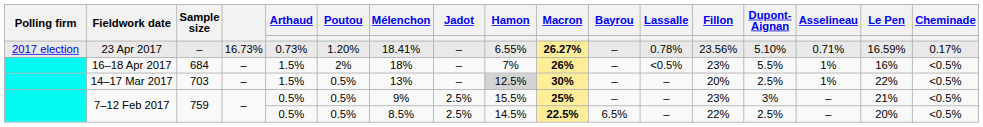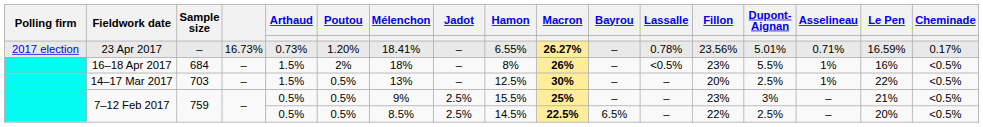(770, 49) 5.10% -> (770, 49) 5.01%
(511, 66) 7% -> (511, 66) 8%
(511, 82) lightgrey background -> (511, 82) no background
